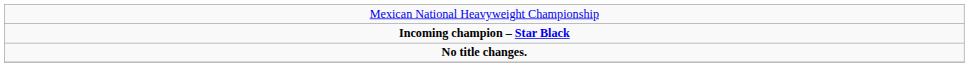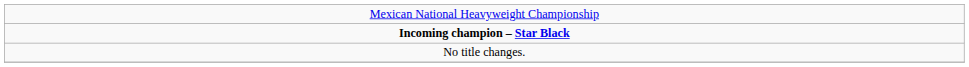(484, 52) bold -> (484, 52) normal
